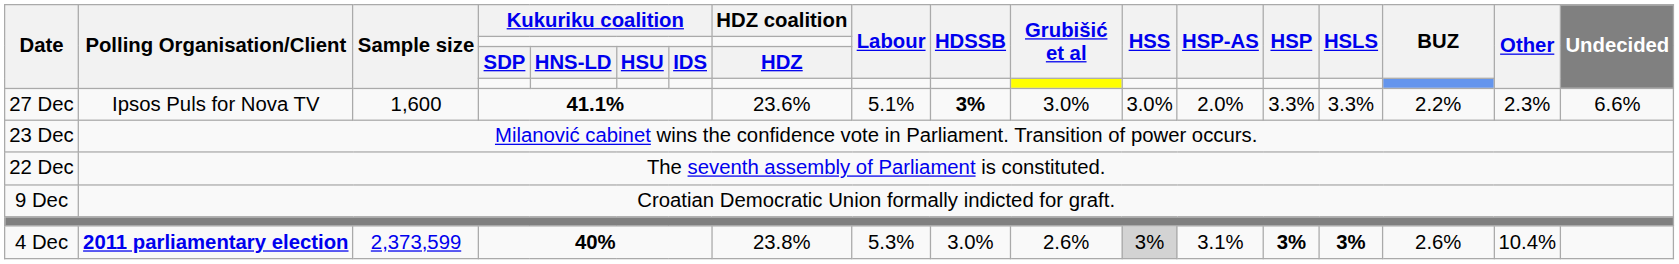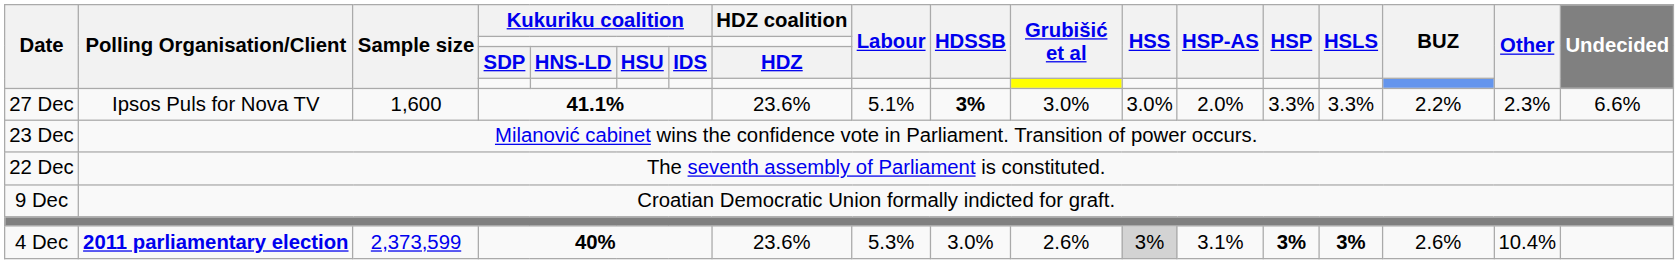(782, 242) 23.8% -> (782, 242) 23.6%
